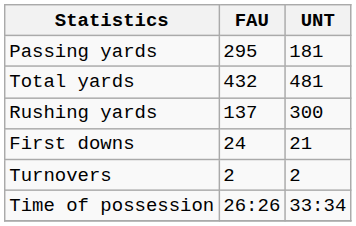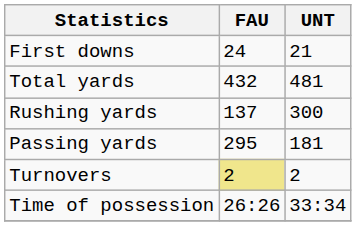rows swapped: (72, 144) <-> (83, 51)
(229, 175) no background -> (229, 175) khaki background
